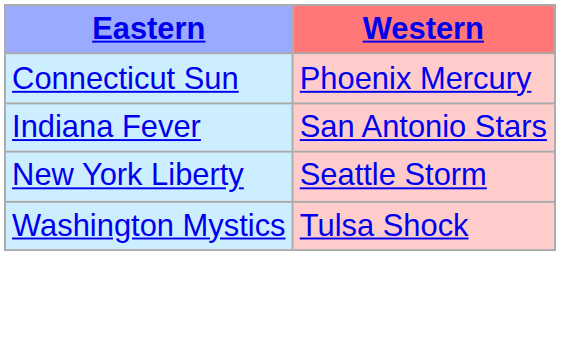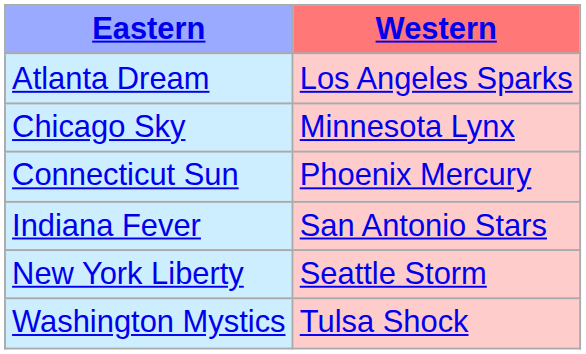+ row: (111, 77)
+ row: (99, 126)
